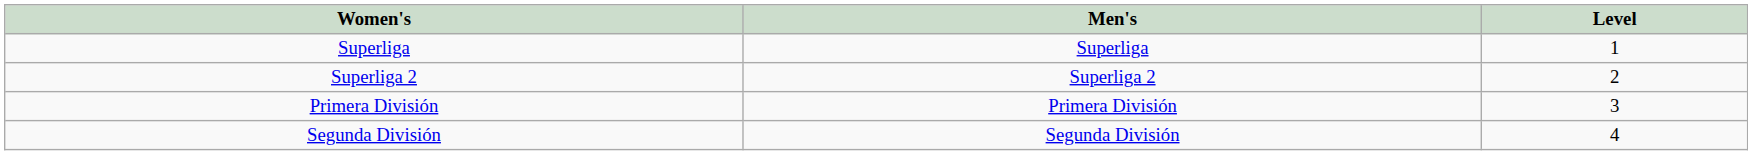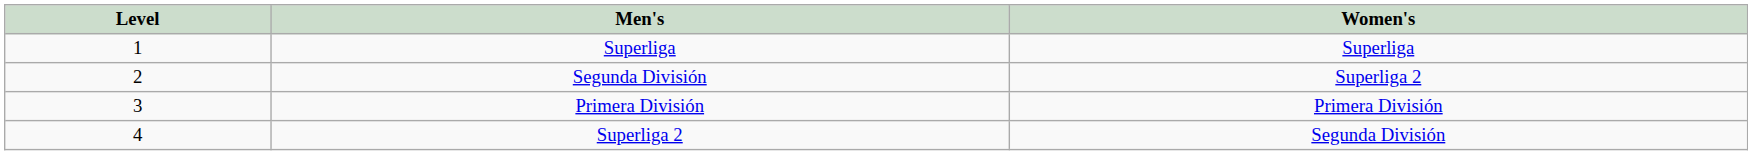columns swapped: (1615, 18) <-> (374, 18)
(1113, 76) Superliga 2 -> (640, 76) Segunda División
(1113, 134) Segunda División -> (640, 134) Superliga 2
